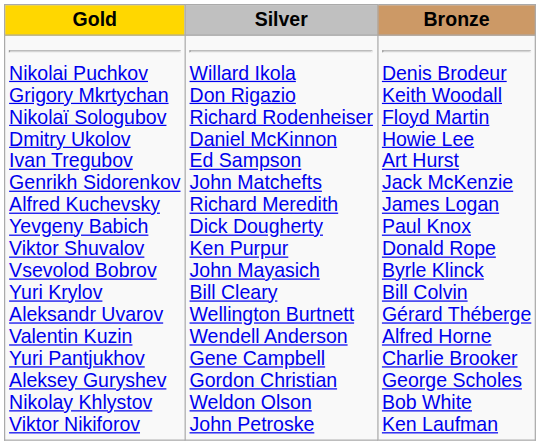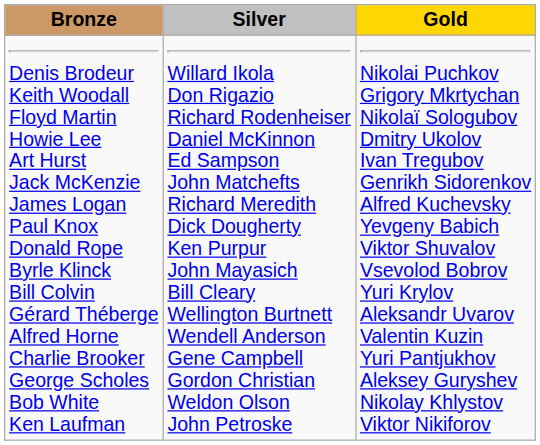columns swapped: (95, 19) <-> (457, 19)
